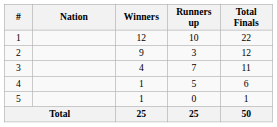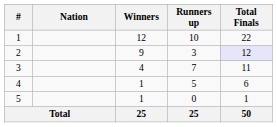(246, 53) no background -> (246, 53) lavender background
